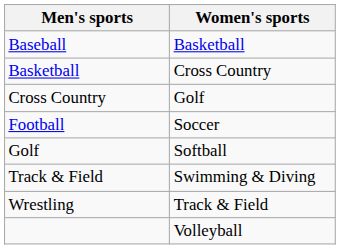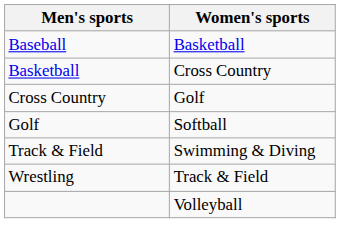- row: (36, 124)
